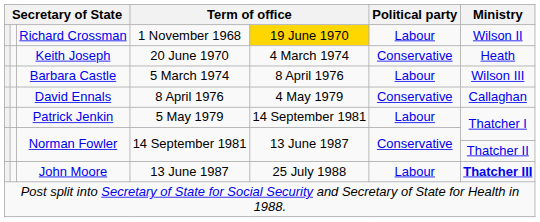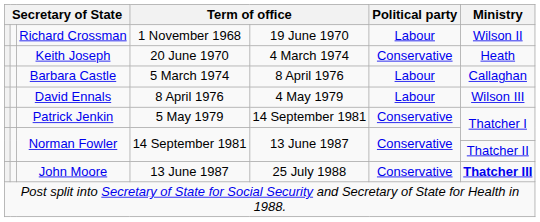(309, 35) gold background -> (309, 35) no background
(498, 76) Wilson III -> (498, 76) Callaghan
(415, 96) Conservative -> (415, 96) Labour
(498, 96) Callaghan -> (498, 96) Wilson III
(415, 117) Labour -> (415, 117) Conservative
(415, 171) Labour -> (415, 171) Conservative
